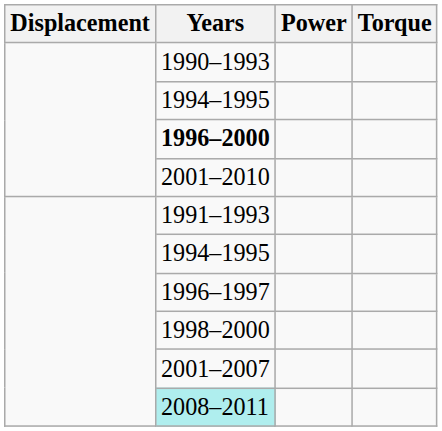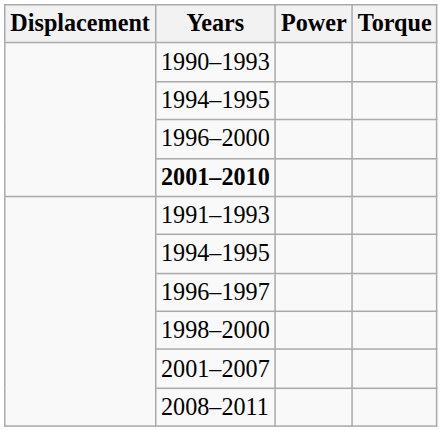(215, 138) bold -> (215, 138) normal
(215, 176) normal -> (215, 176) bold
(215, 406) paleturquoise background -> (215, 406) no background
